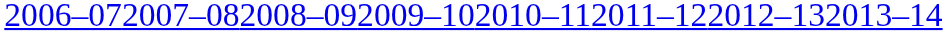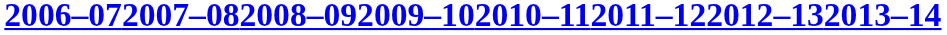(473, 14) normal -> (473, 14) bold
